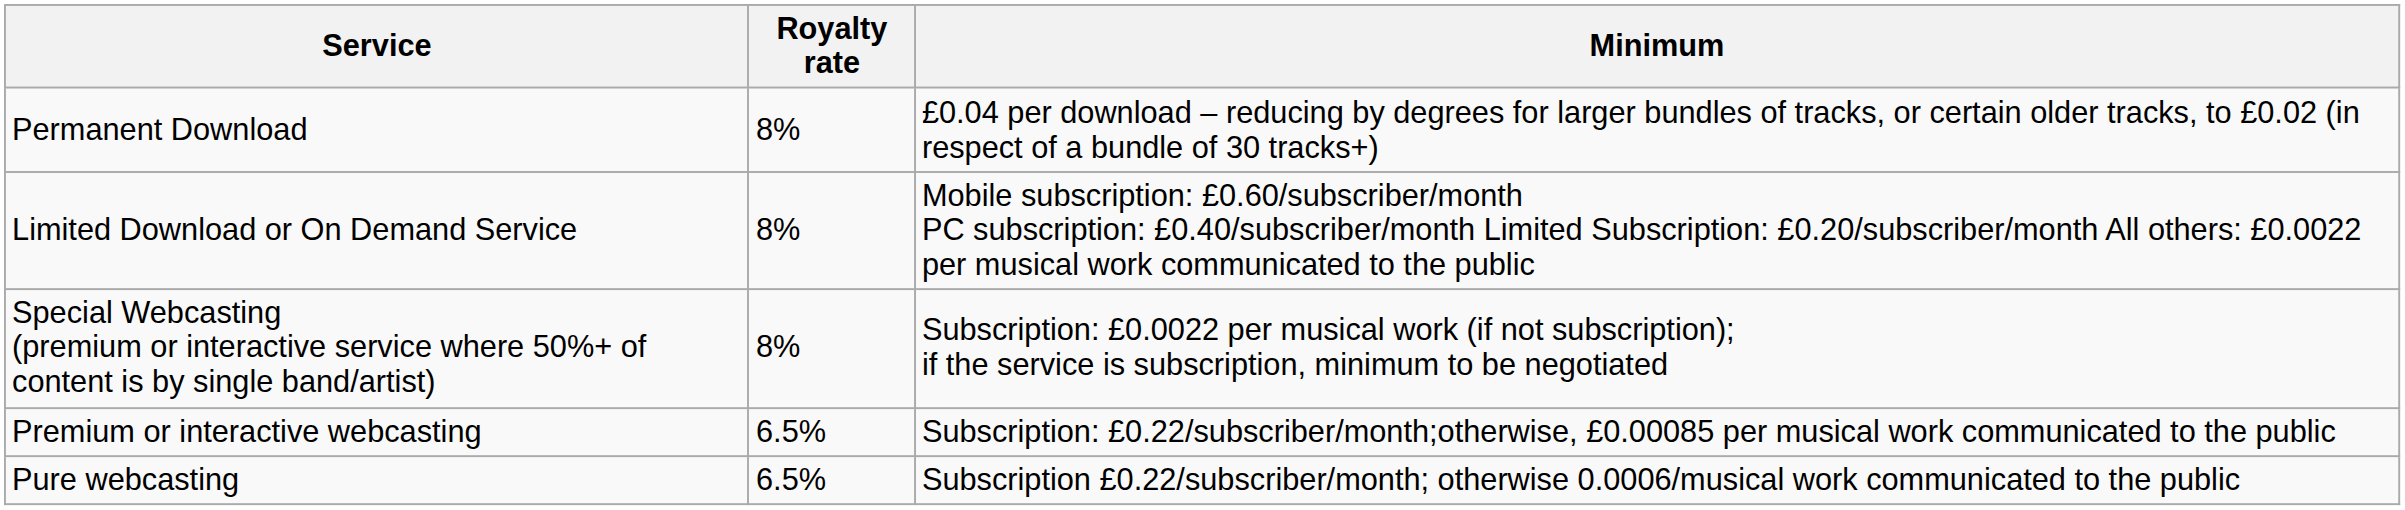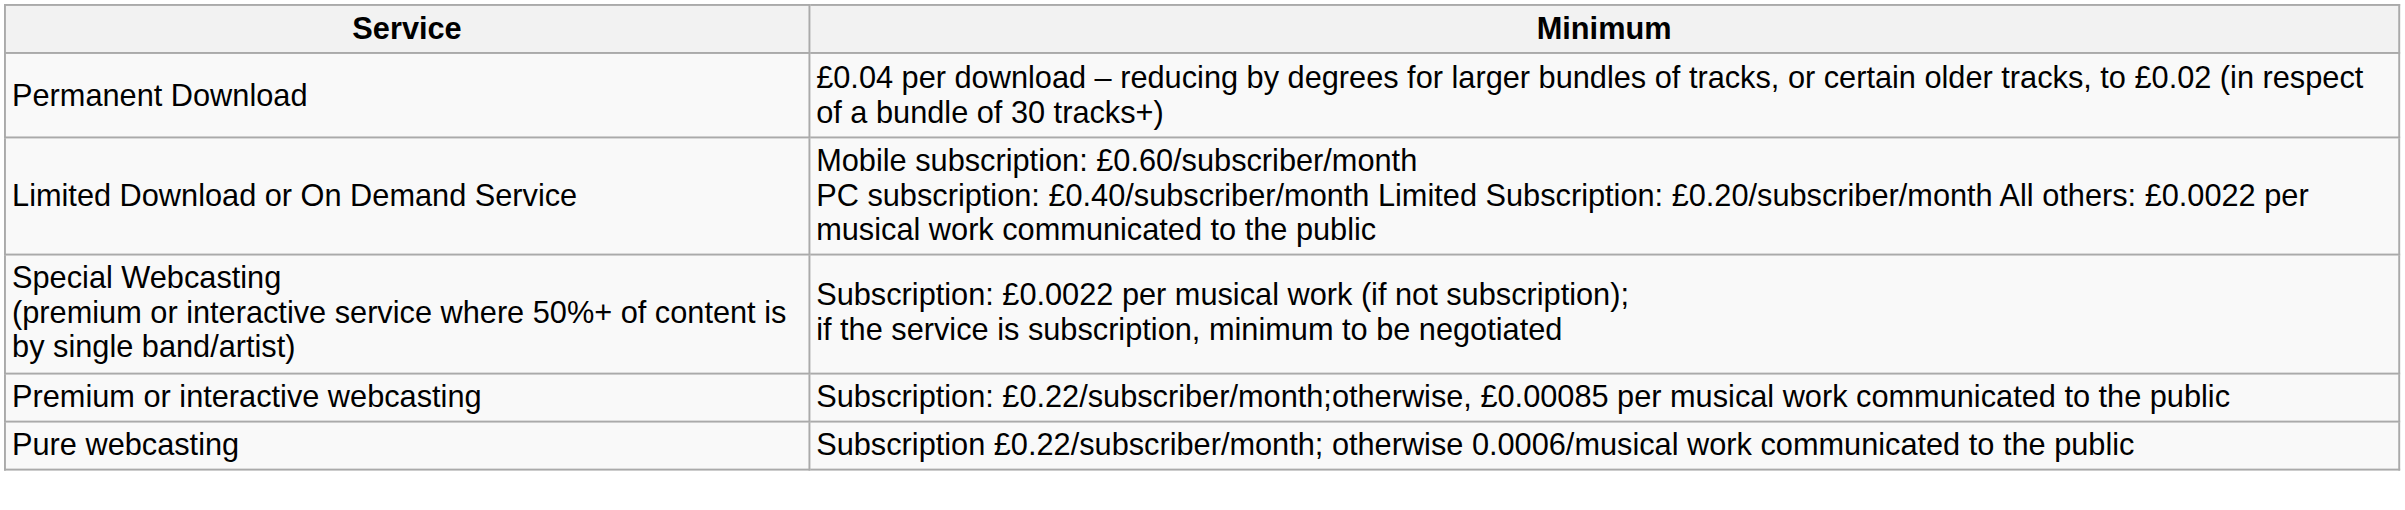- column: (832, 46)
